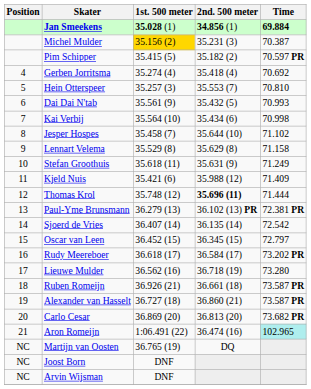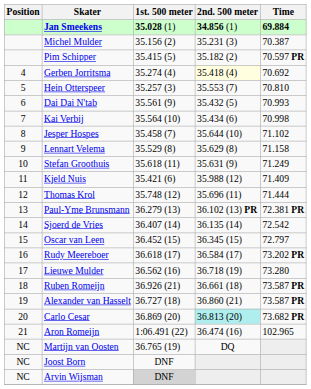(155, 42) gold background -> (155, 42) no background
(217, 73) no background -> (217, 73) lightyellow background
(219, 194) bold -> (219, 194) normal
(219, 316) no background -> (219, 316) paleturquoise background
(278, 331) paleturquoise background -> (278, 331) no background
(164, 377) no background -> (164, 377) lightgrey background
